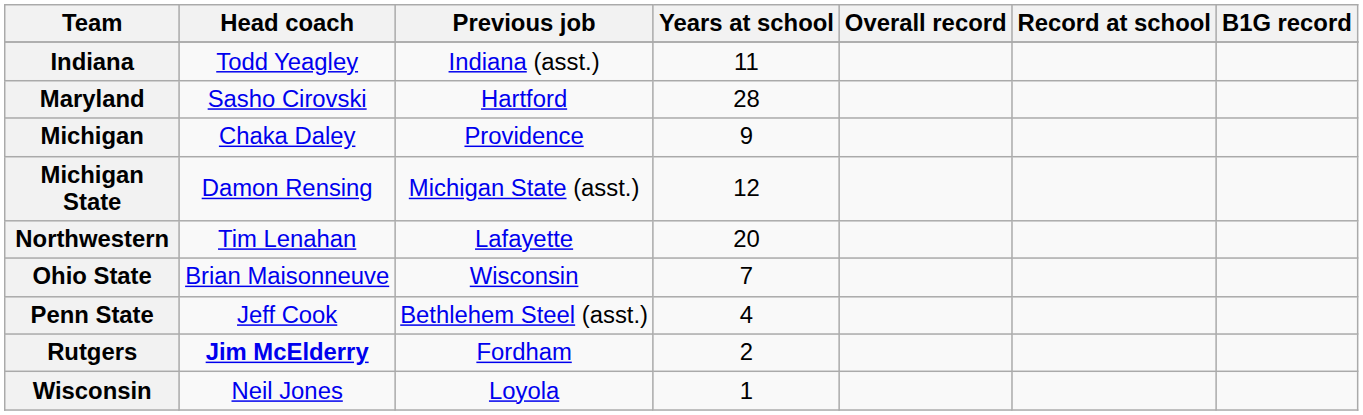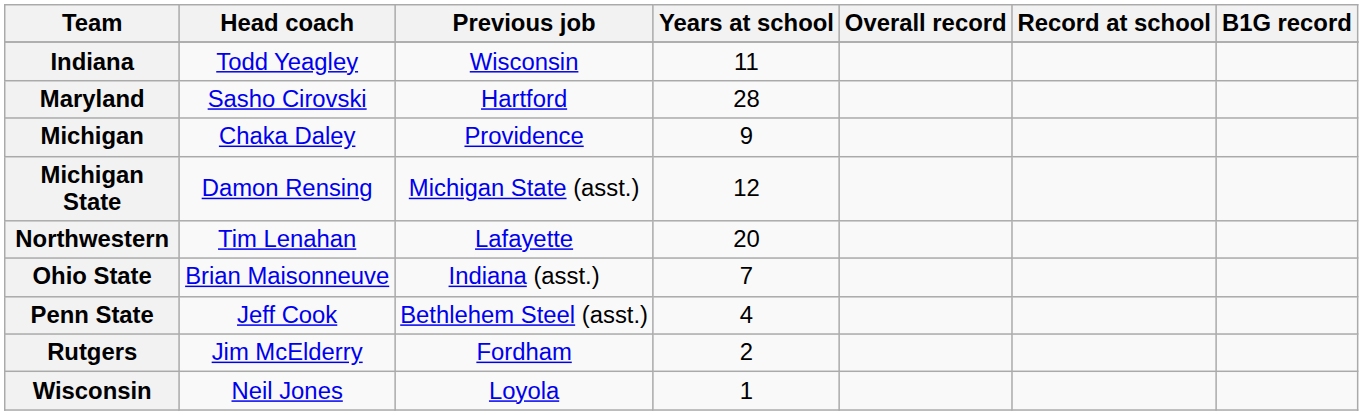(524, 61) Indiana (asst.) -> (524, 61) Wisconsin
(524, 277) Wisconsin -> (524, 277) Indiana (asst.)
(287, 352) bold -> (287, 352) normal
